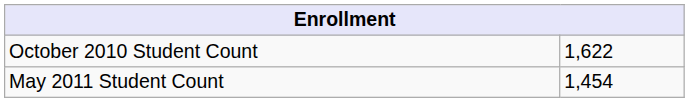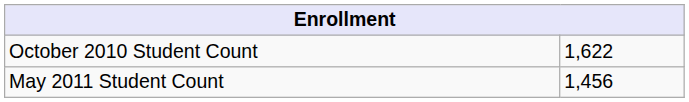(589, 81) 1,454 -> (589, 81) 1,456
